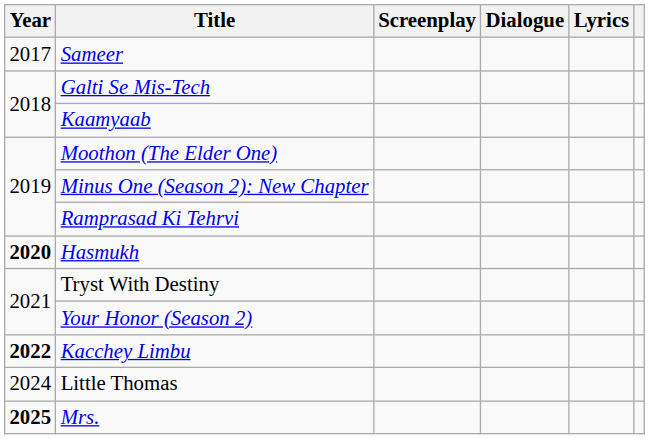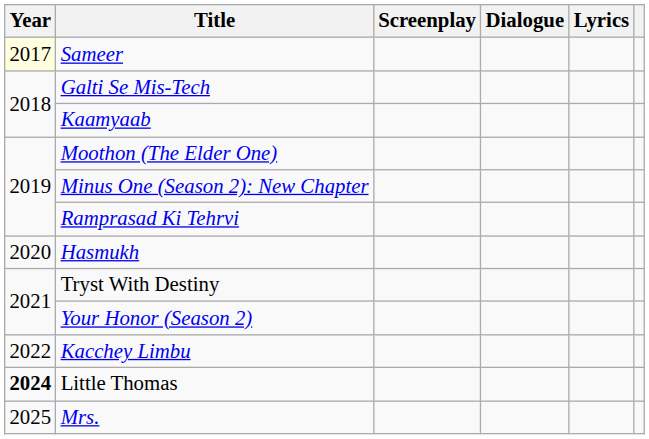(30, 53) no background -> (30, 53) lightyellow background
(30, 251) bold -> (30, 251) normal
(30, 350) bold -> (30, 350) normal
(30, 383) normal -> (30, 383) bold
(30, 416) bold -> (30, 416) normal
